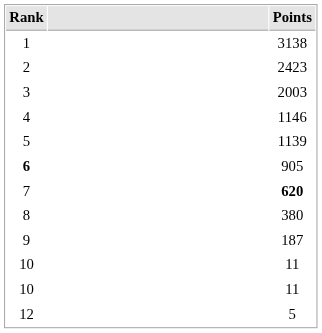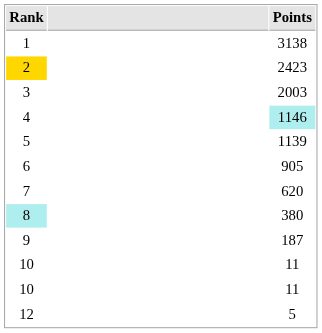(27, 68) no background -> (27, 68) gold background
(292, 117) no background -> (292, 117) paleturquoise background
(27, 166) bold -> (27, 166) normal
(292, 191) bold -> (292, 191) normal
(27, 215) no background -> (27, 215) paleturquoise background
